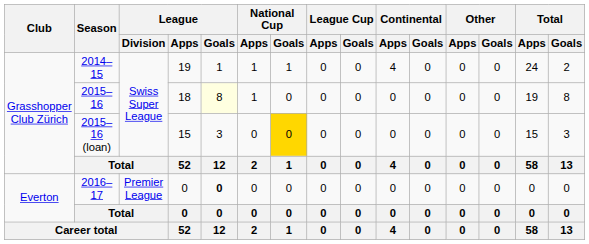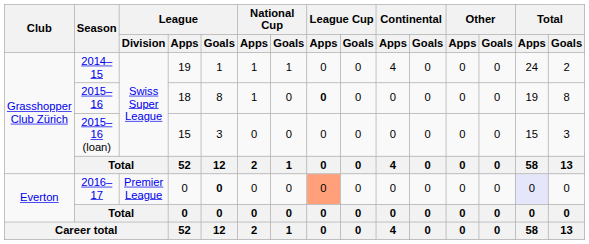(219, 98) lightyellow background -> (219, 98) no background
(323, 98) normal -> (323, 98) bold
(289, 134) gold background -> (289, 134) no background
(323, 189) no background -> (323, 189) lightsalmon background
(532, 189) no background -> (532, 189) lavender background
